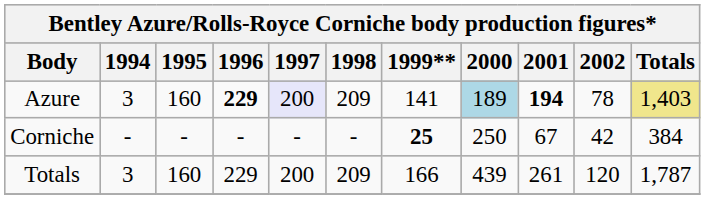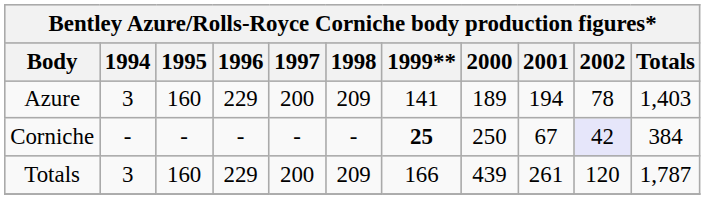(241, 99) bold -> (241, 99) normal
(297, 99) lavender background -> (297, 99) no background
(489, 99) lightblue background -> (489, 99) no background
(546, 99) bold -> (546, 99) normal
(666, 99) khaki background -> (666, 99) no background
(602, 137) no background -> (602, 137) lavender background
